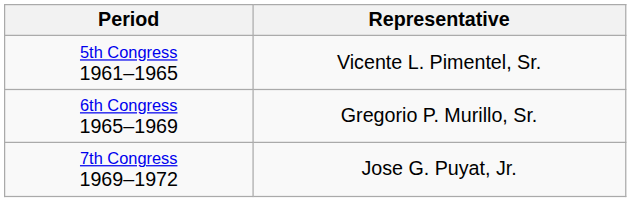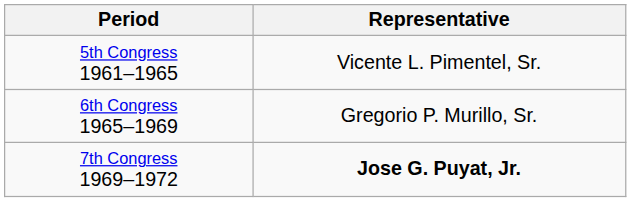(439, 169) normal -> (439, 169) bold
